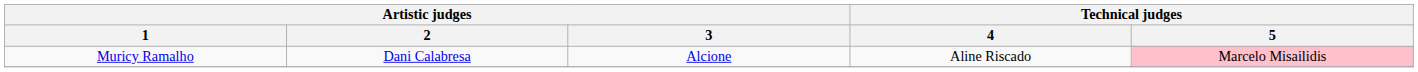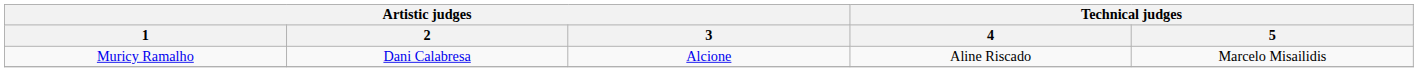(1272, 56) pink background -> (1272, 56) no background
